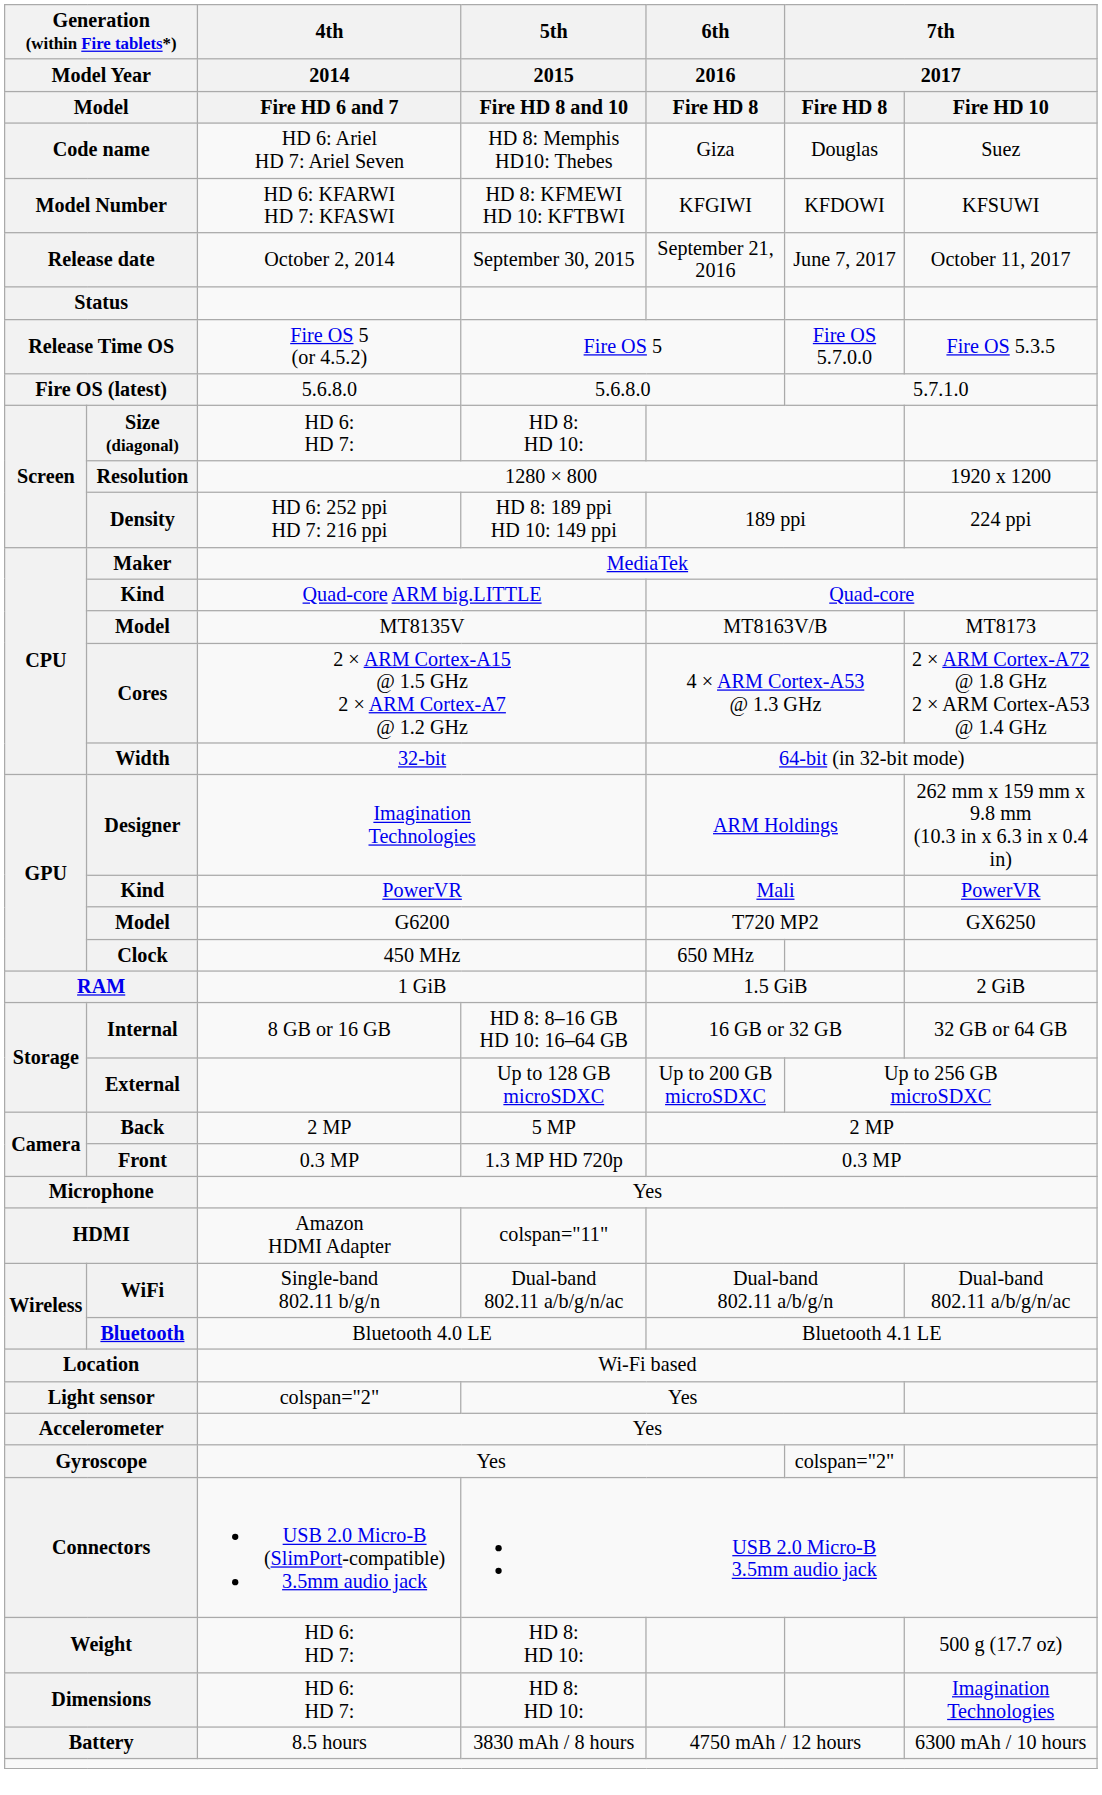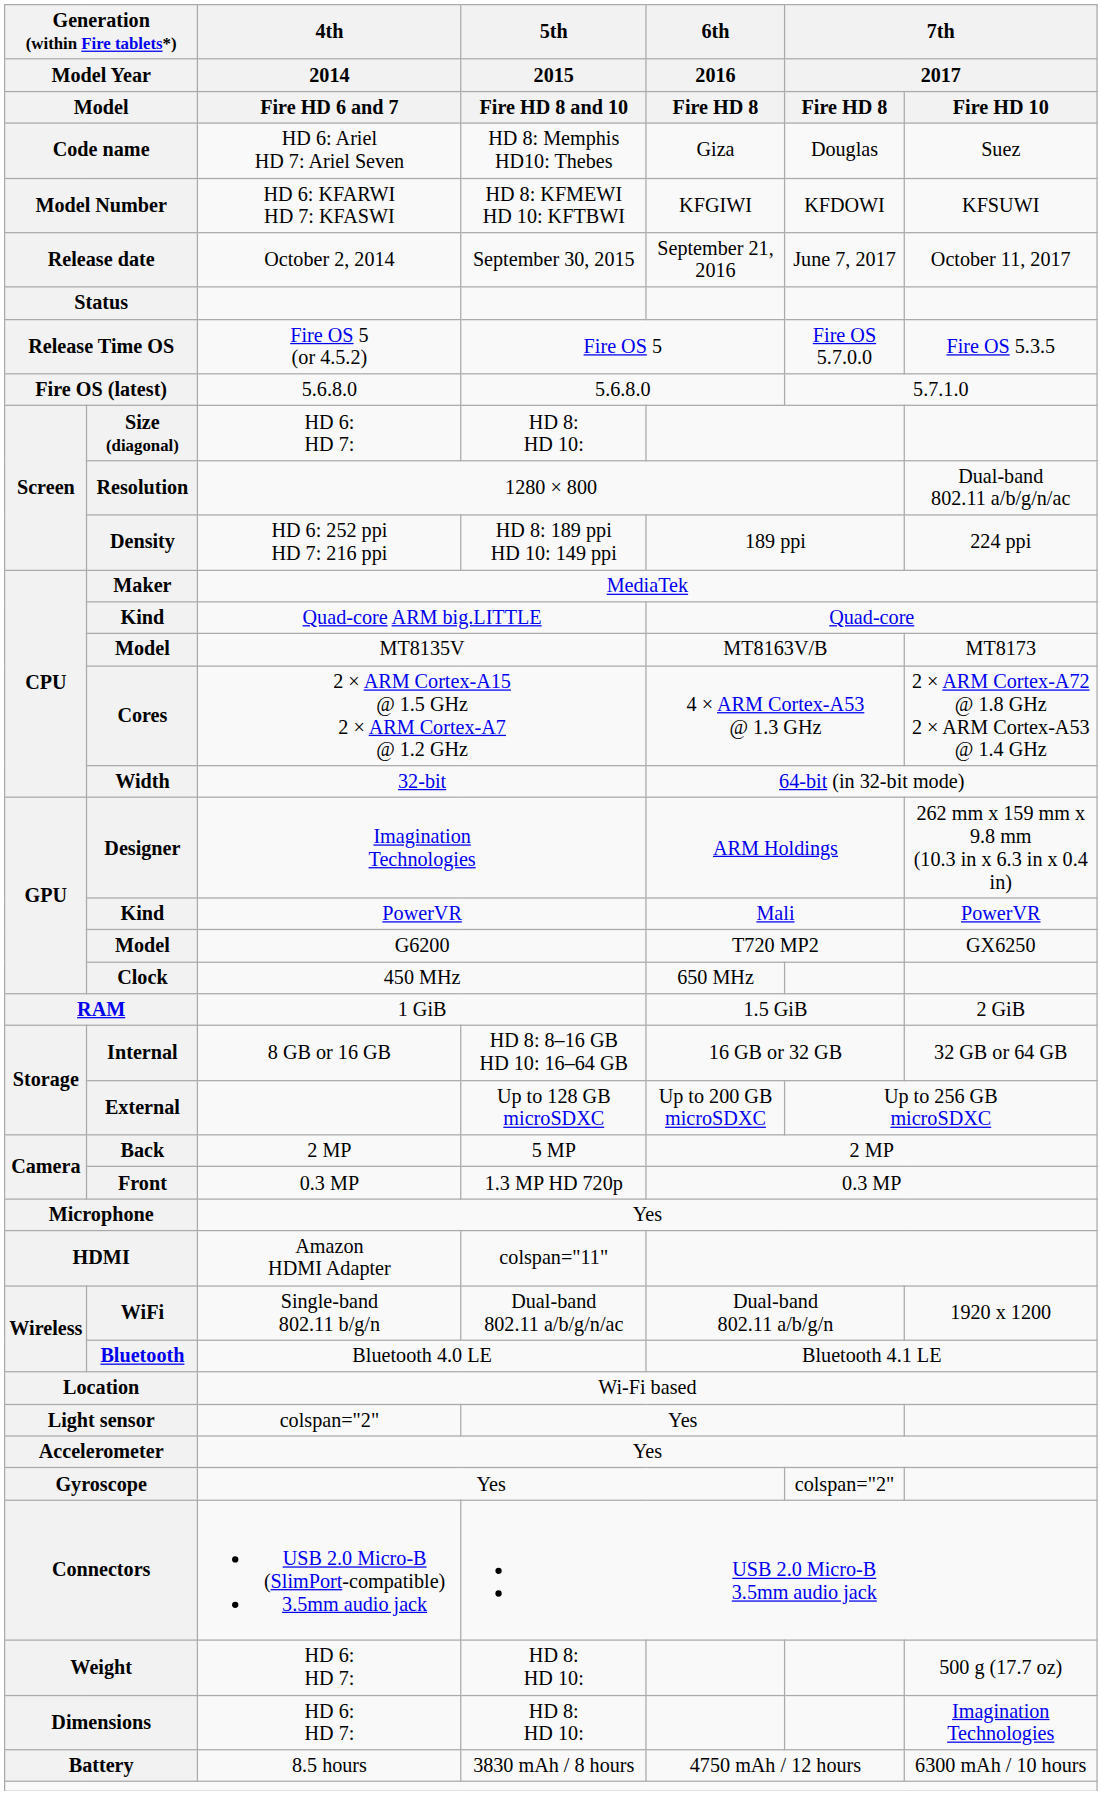(1001, 476) 1920 x 1200 -> (1001, 487) Dual-band 802.11 a/b/g/n/ac
(1001, 1289) Dual-band 802.11 a/b/g/n/ac -> (1001, 1312) 1920 x 1200
